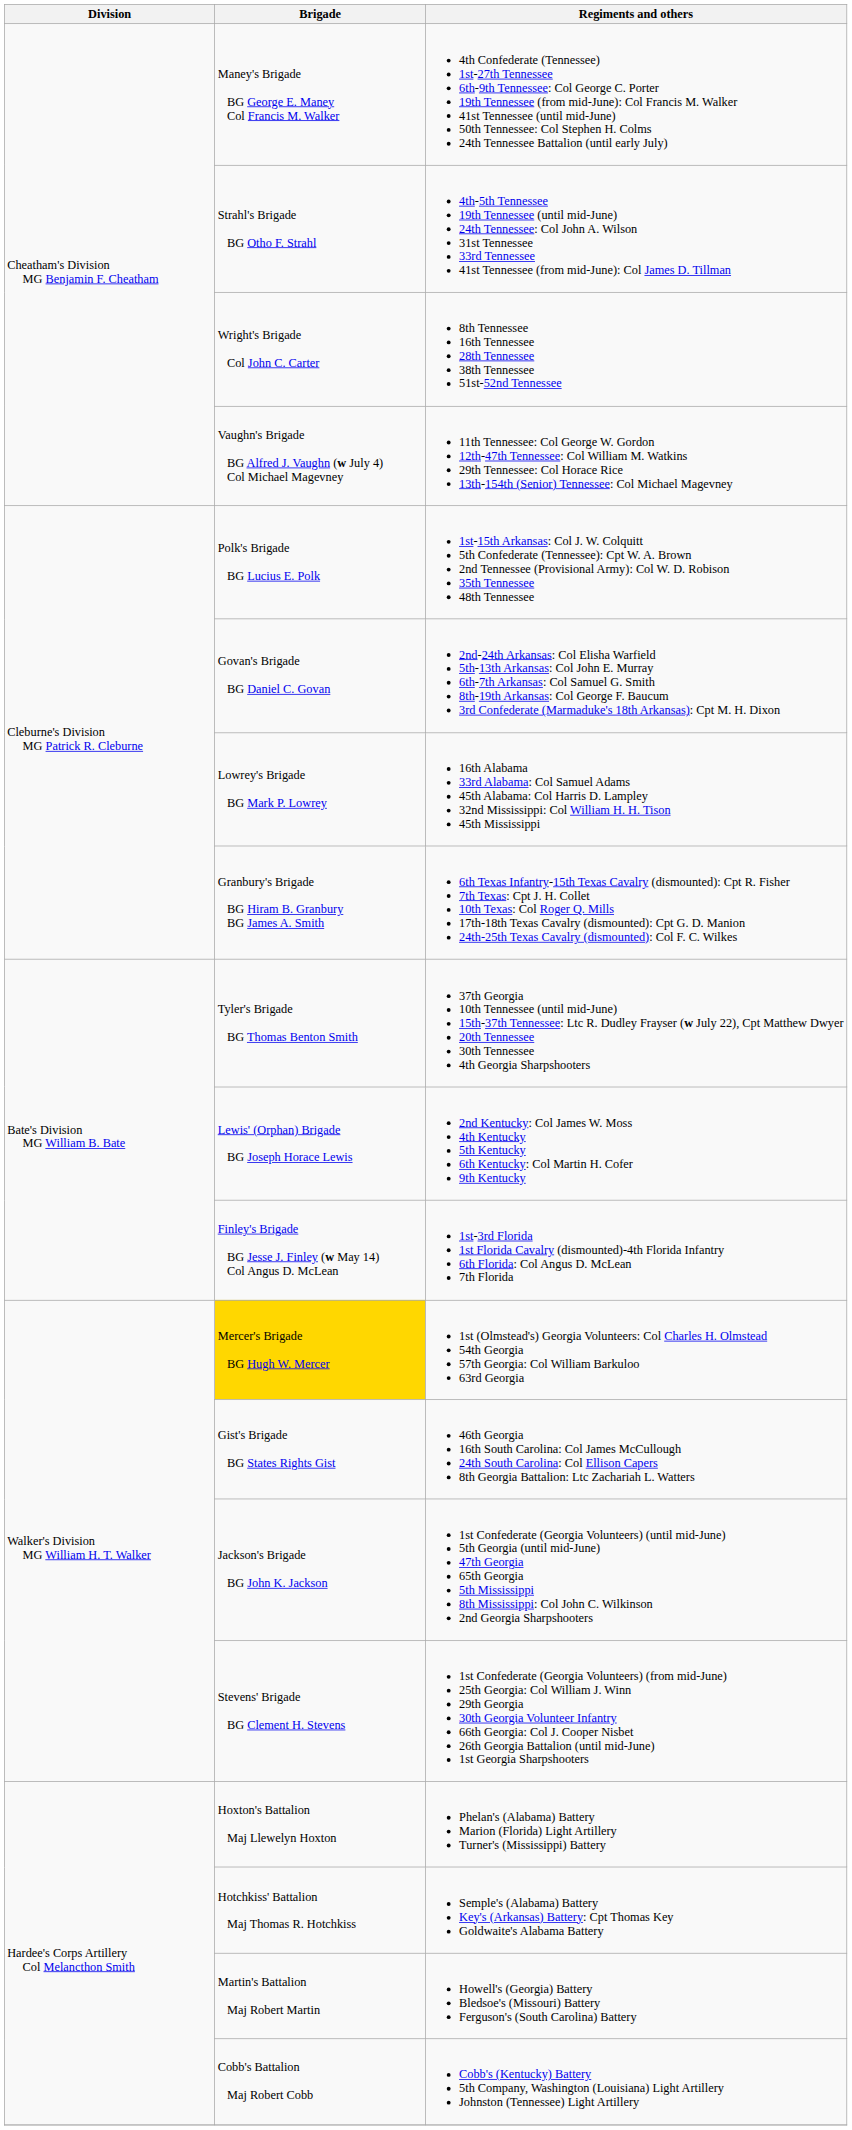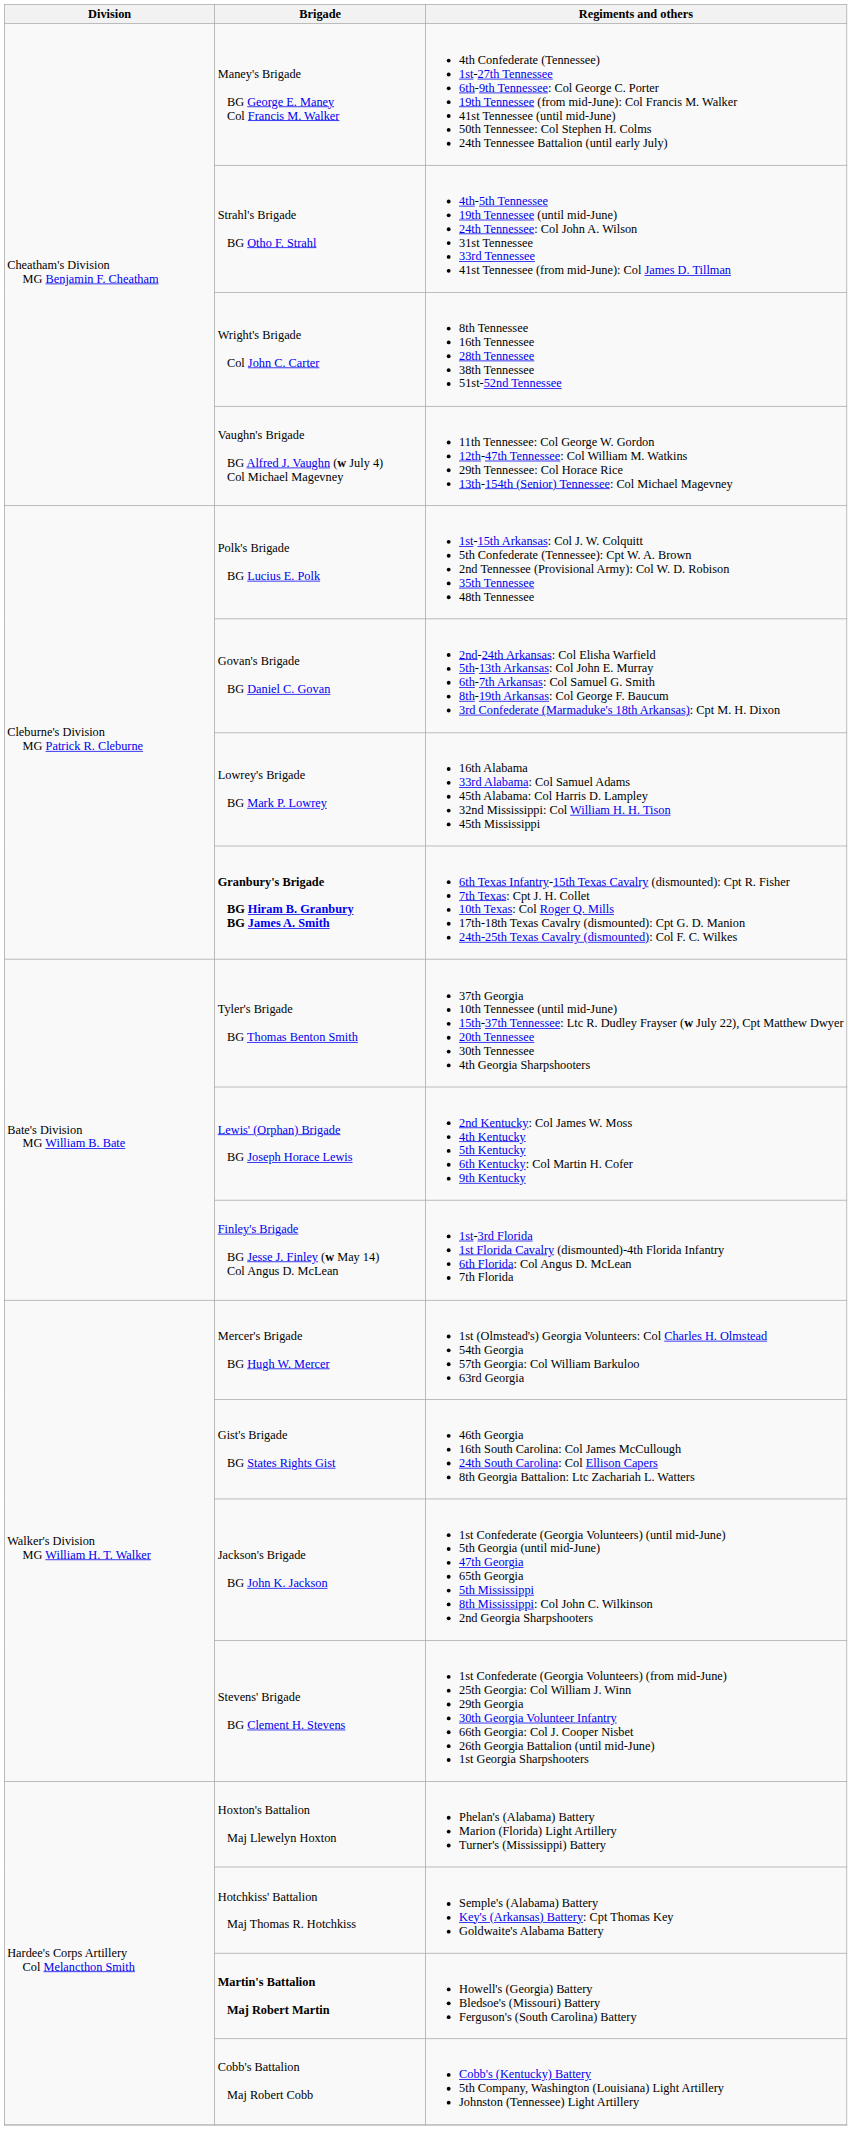(281, 902) normal -> (286, 902) bold
(274, 1349) gold background -> (274, 1349) no background
(269, 1996) normal -> (274, 1996) bold
